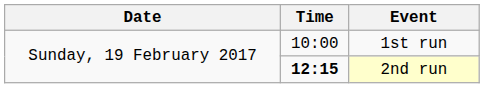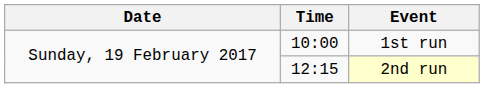(315, 69) bold -> (315, 69) normal
